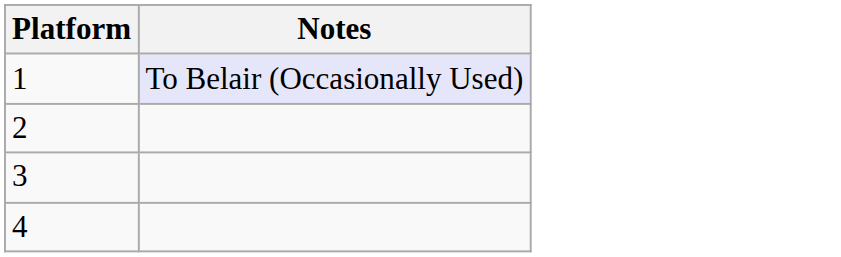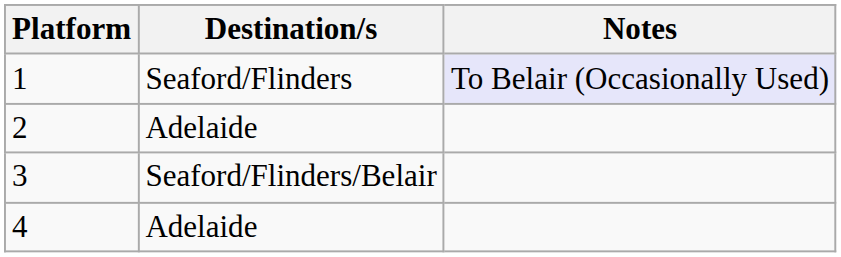+ column: (291, 29)
